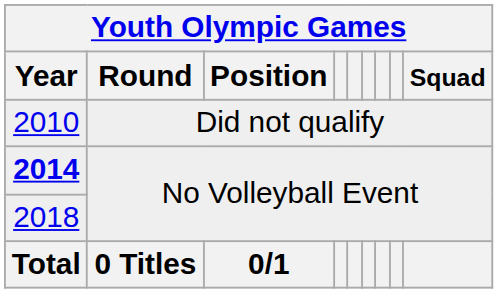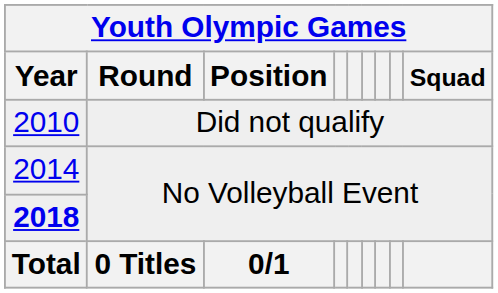(46, 169) bold -> (46, 169) normal
(46, 216) normal -> (46, 216) bold
